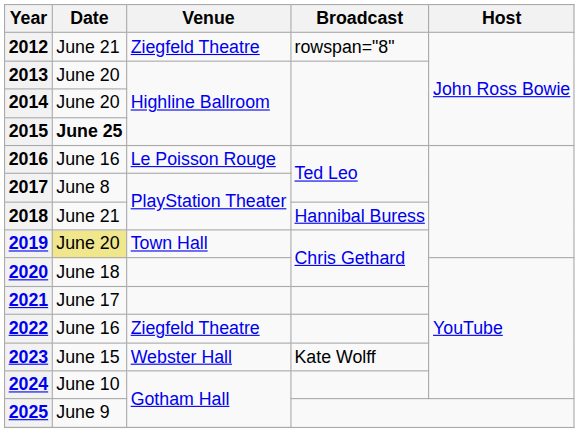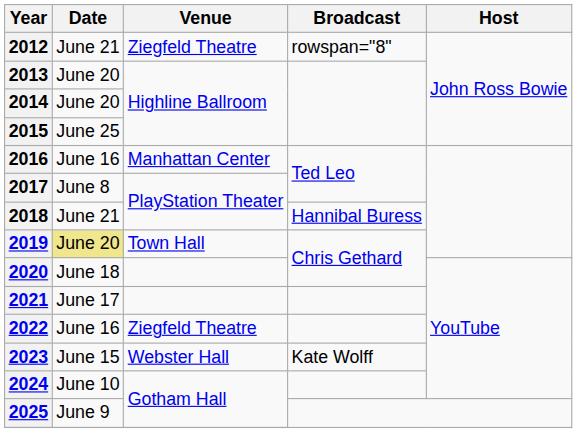(89, 131) bold -> (88, 131) normal
(203, 159) Le Poisson Rouge -> (199, 159) Manhattan Center
